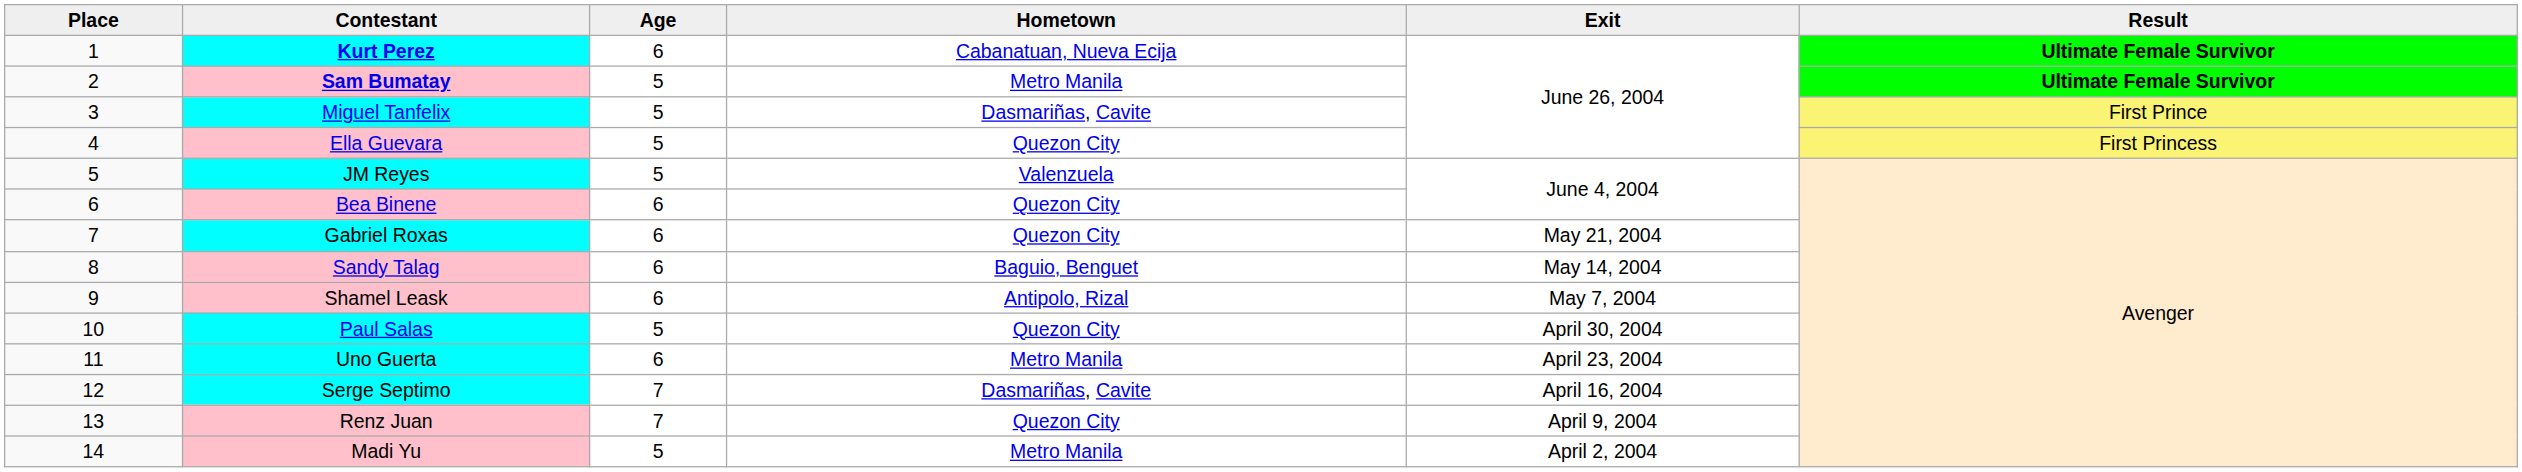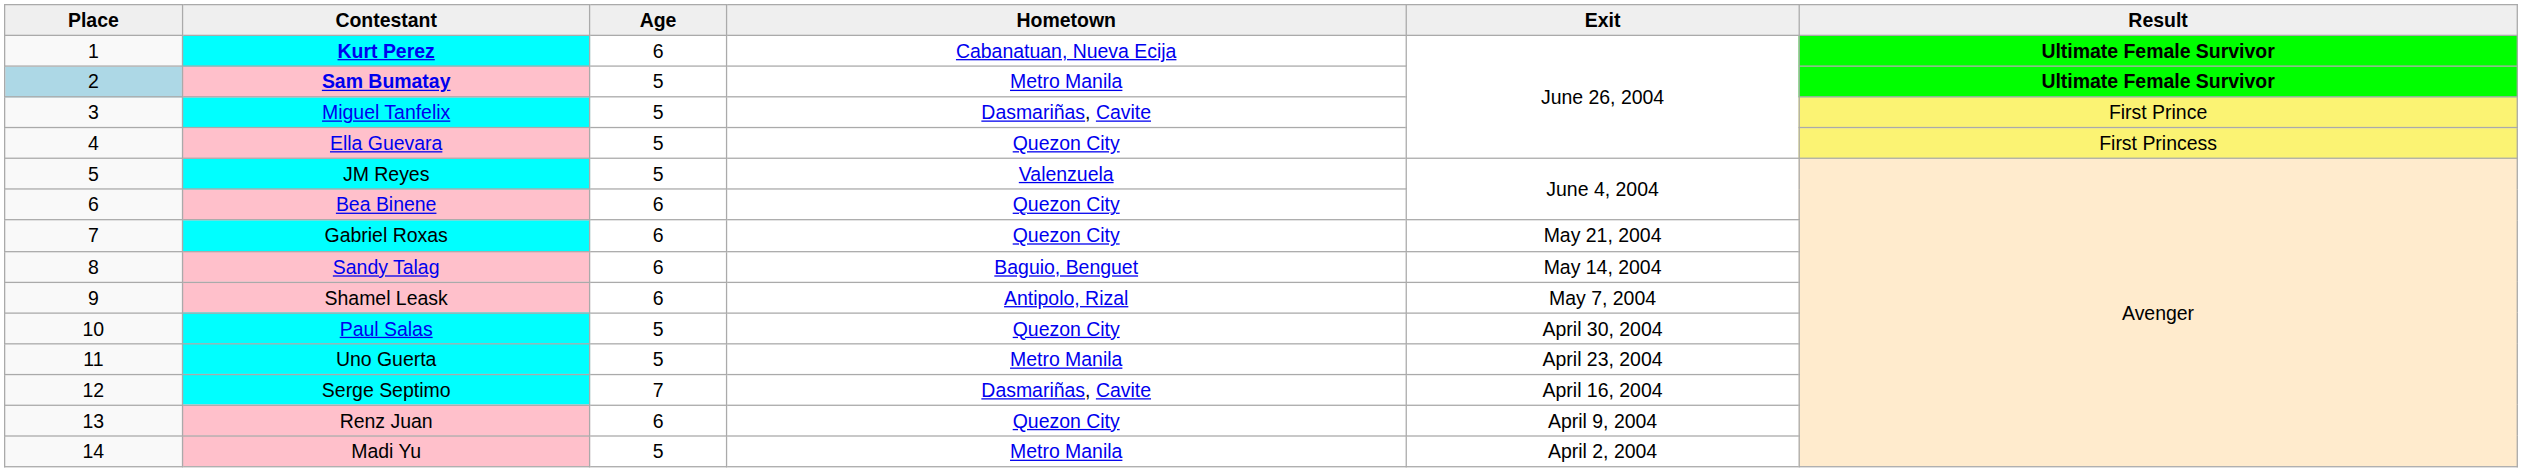(93, 82) no background -> (93, 82) lightblue background
(658, 359) 6 -> (658, 359) 5
(658, 421) 7 -> (658, 421) 6
